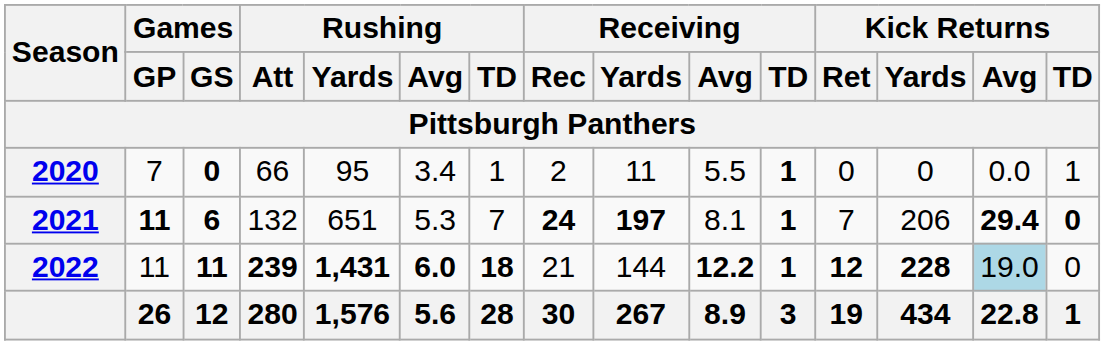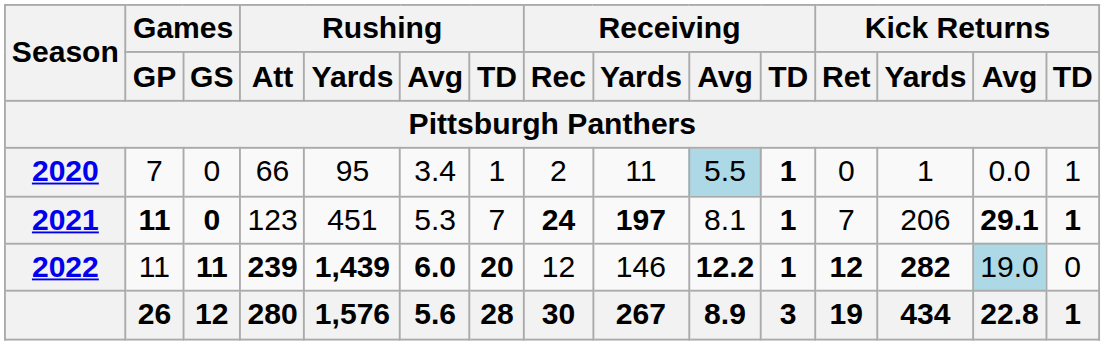(212, 171) bold -> (212, 171) normal
(725, 171) no background -> (725, 171) lightblue background
(925, 171) 0 -> (925, 171) 1
(212, 219) 6 -> (212, 219) 0
(273, 219) 132 -> (273, 219) 123
(352, 219) 651 -> (352, 219) 451
(1010, 219) 29.4 -> (1010, 219) 29.1
(1073, 219) 0 -> (1073, 219) 1
(352, 266) 1,431 -> (352, 266) 1,439
(497, 266) 18 -> (497, 266) 20
(558, 266) 21 -> (558, 266) 12
(641, 266) 144 -> (641, 266) 146
(925, 266) 228 -> (925, 266) 282
